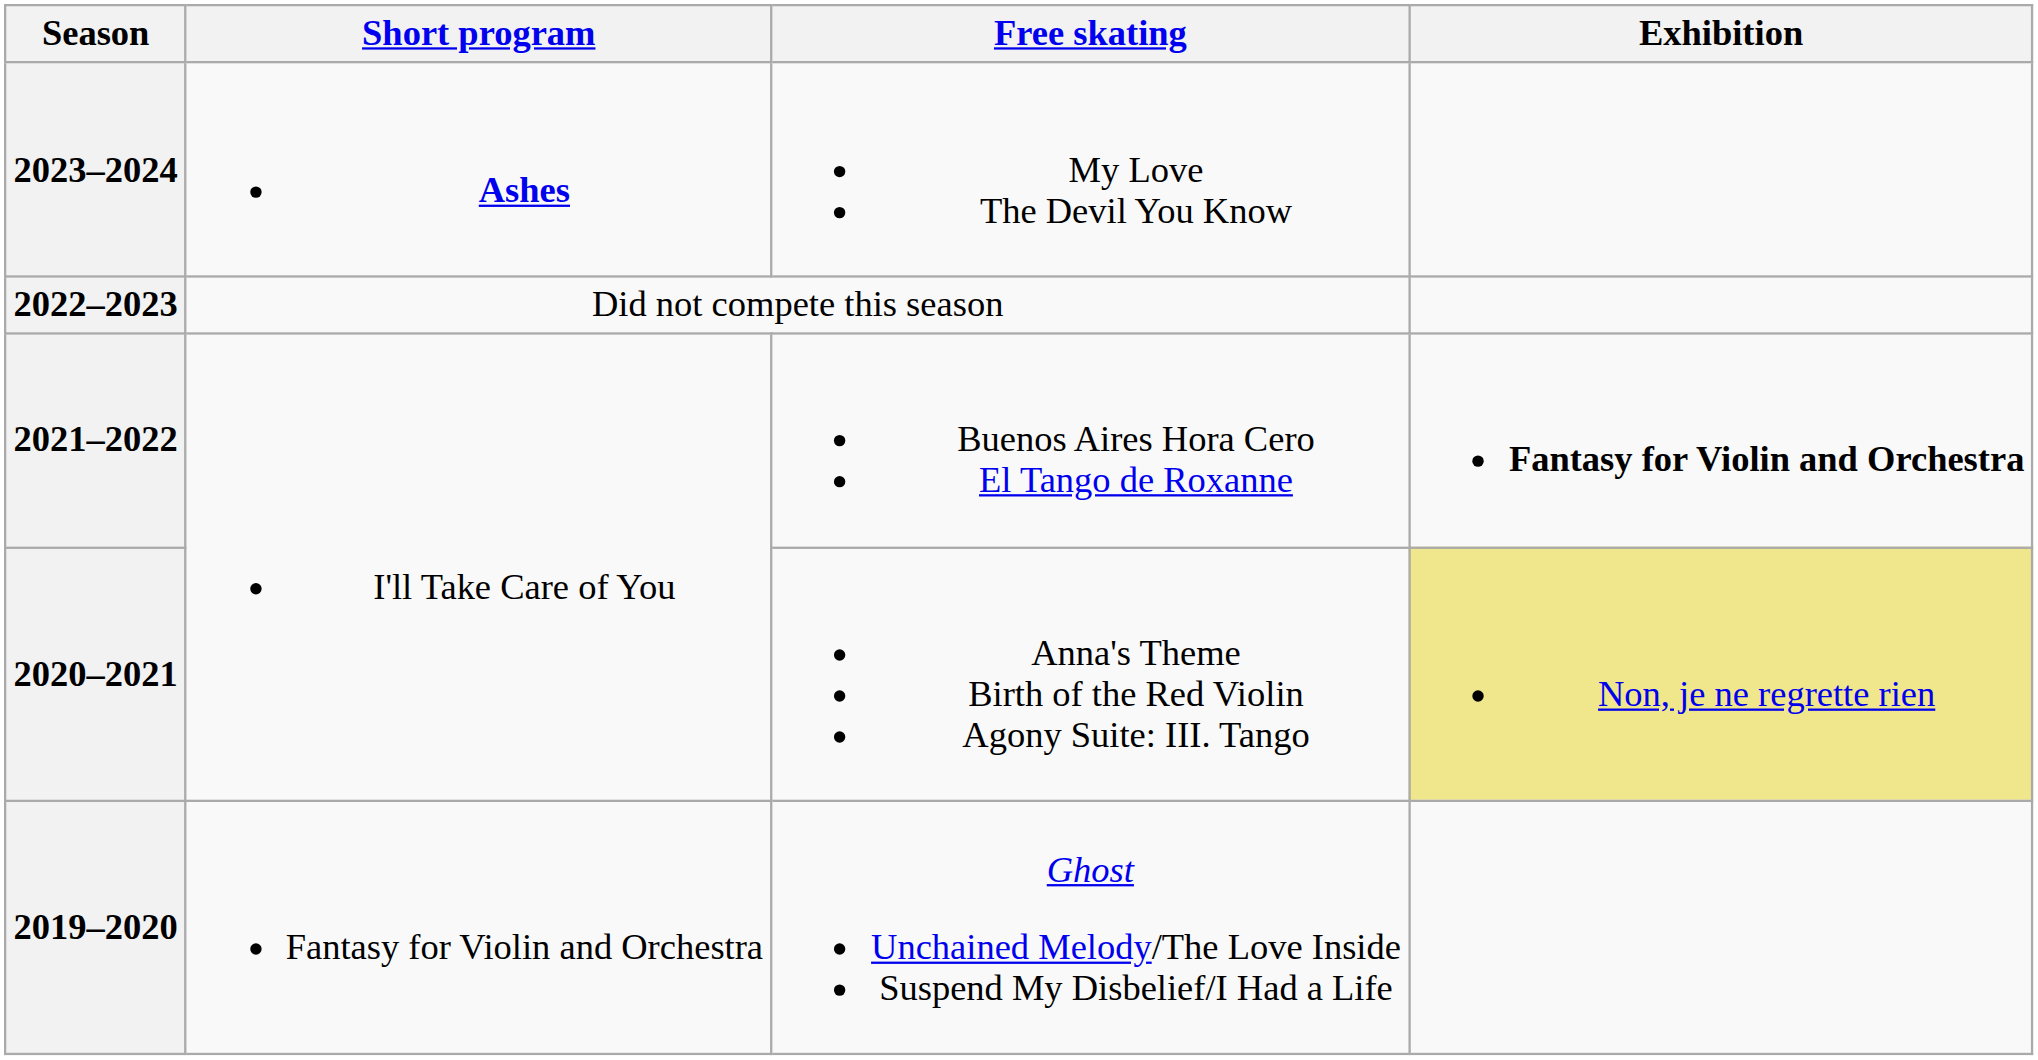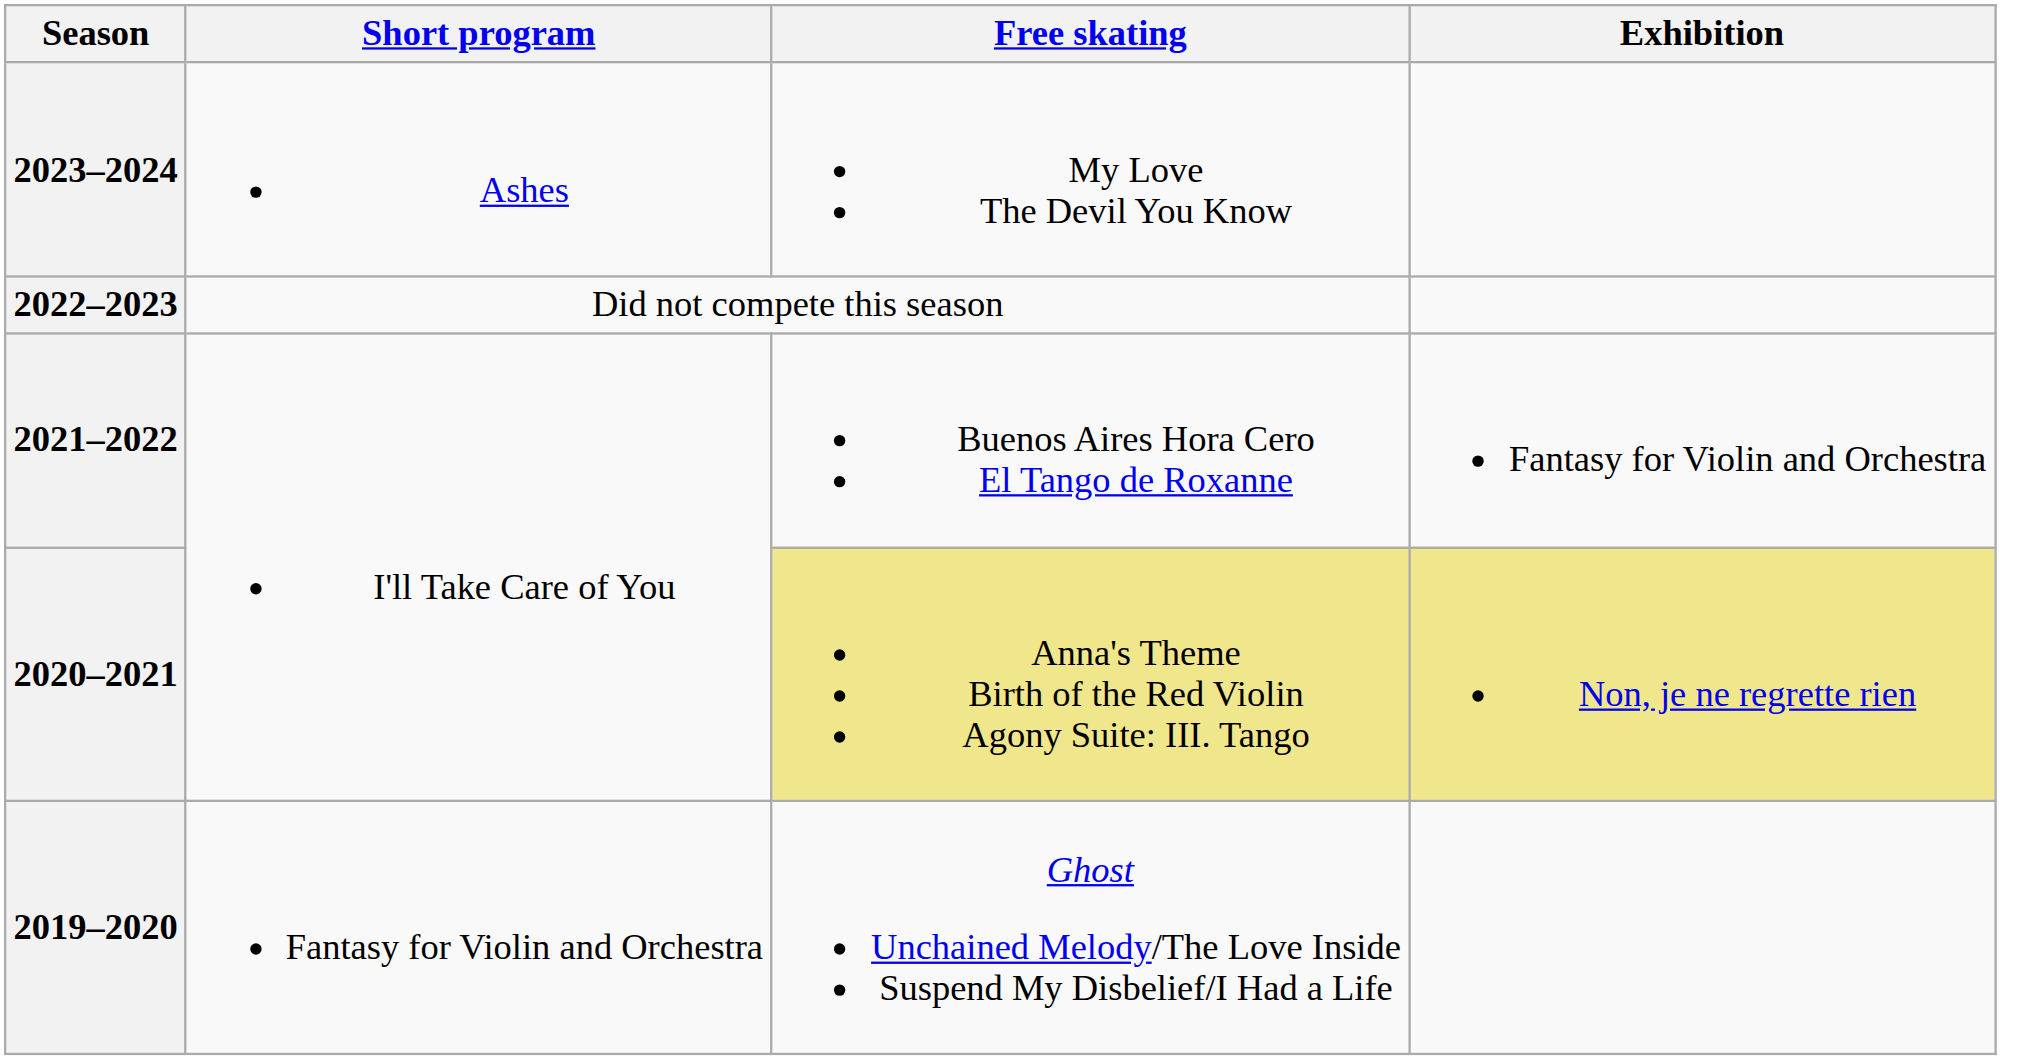(479, 190) bold -> (479, 190) normal
(1721, 461) bold -> (1702, 461) normal
(1090, 694) no background -> (1090, 694) khaki background
